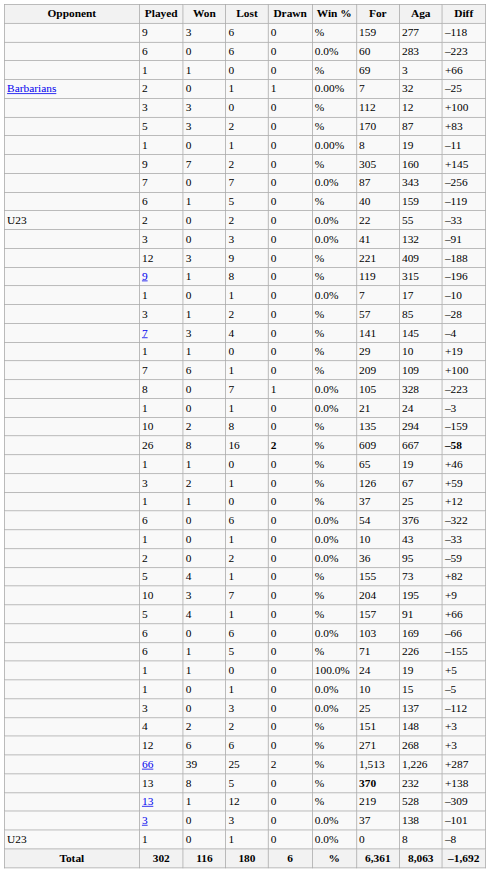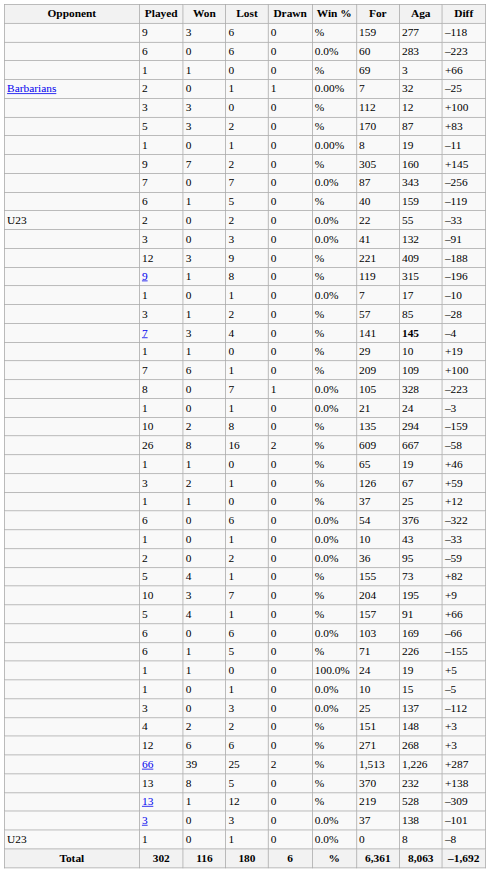(410, 333) normal -> (410, 333) bold
(274, 445) bold -> (274, 445) normal
(453, 445) bold -> (453, 445) normal
(368, 783) bold -> (368, 783) normal
